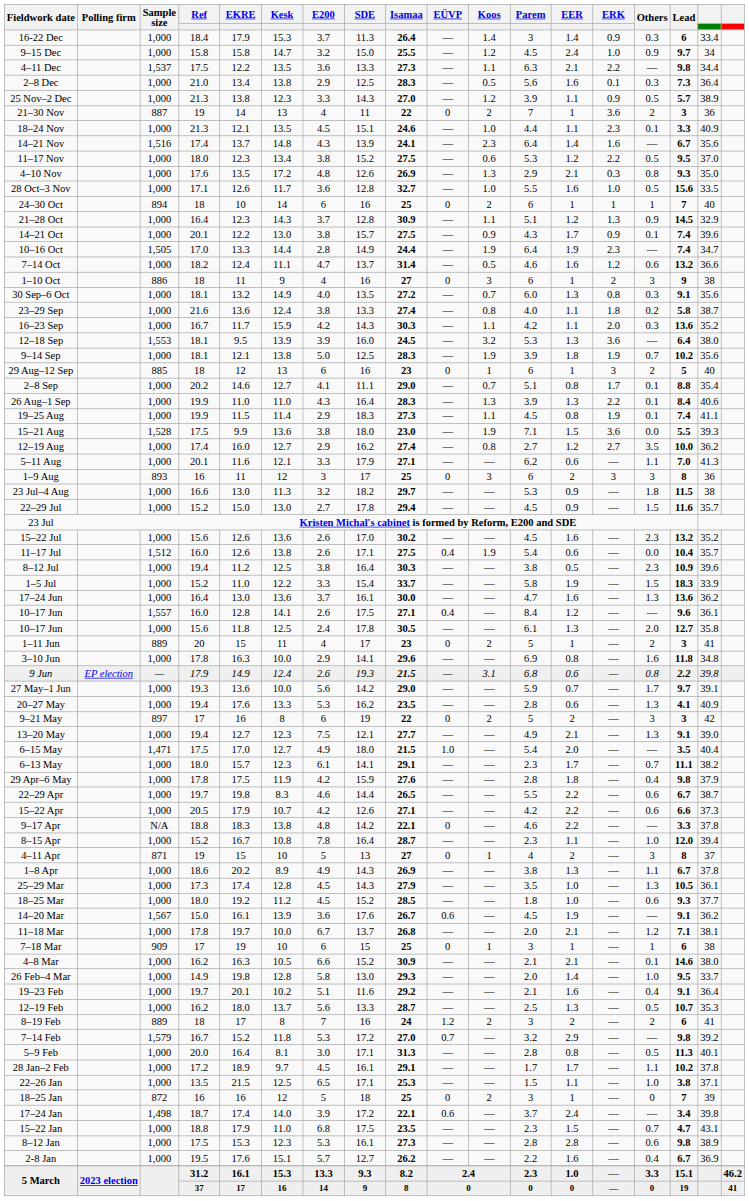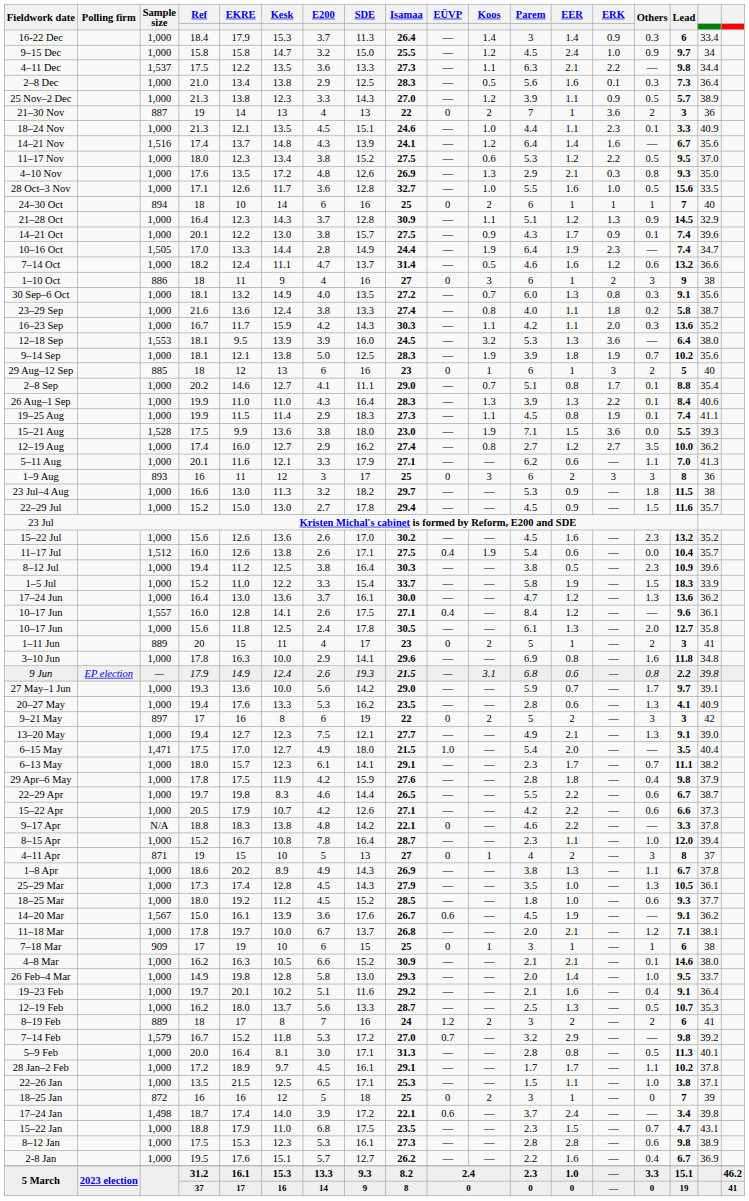(365, 113) 11 -> (365, 113) 13
(489, 144) 2.3 -> (489, 144) 1.2
(572, 598) 1.6 -> (572, 598) 1.2
